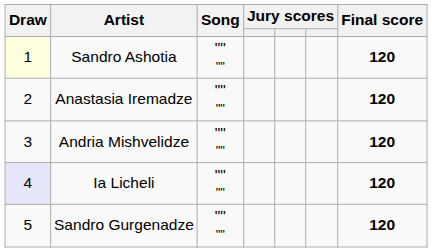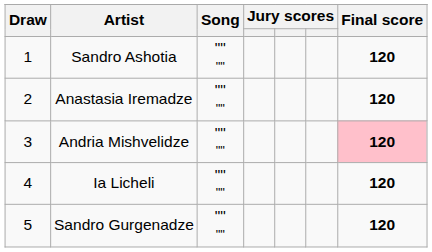(28, 57) lightyellow background -> (28, 57) no background
(382, 141) no background -> (382, 141) pink background
(28, 183) lavender background -> (28, 183) no background
